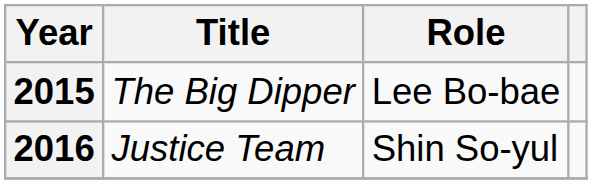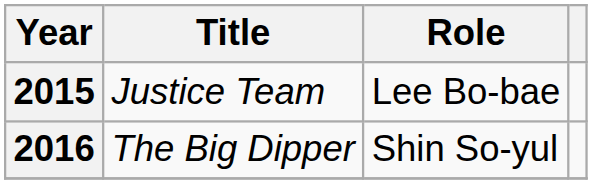(233, 91) The Big Dipper -> (218, 91) Justice Team
(218, 149) Justice Team -> (233, 149) The Big Dipper
